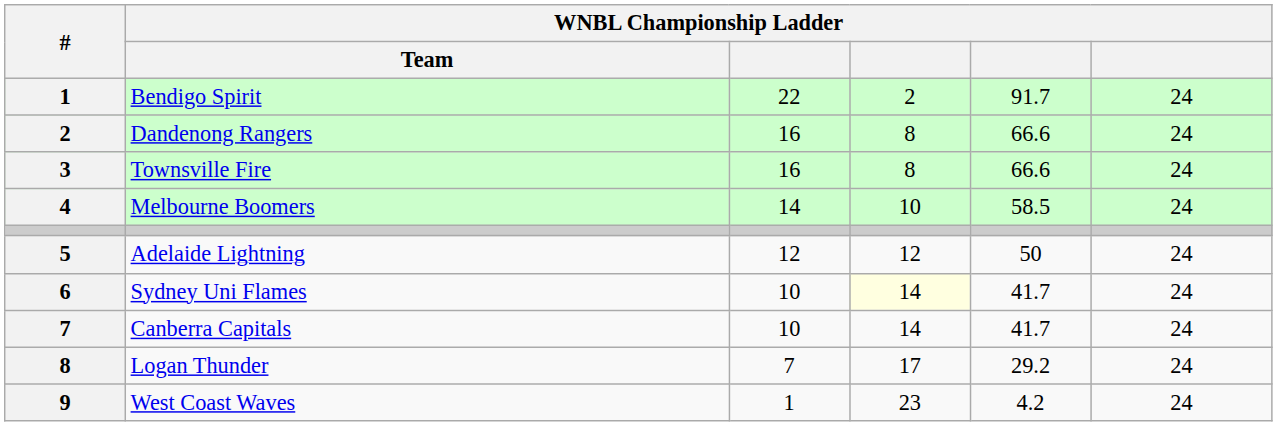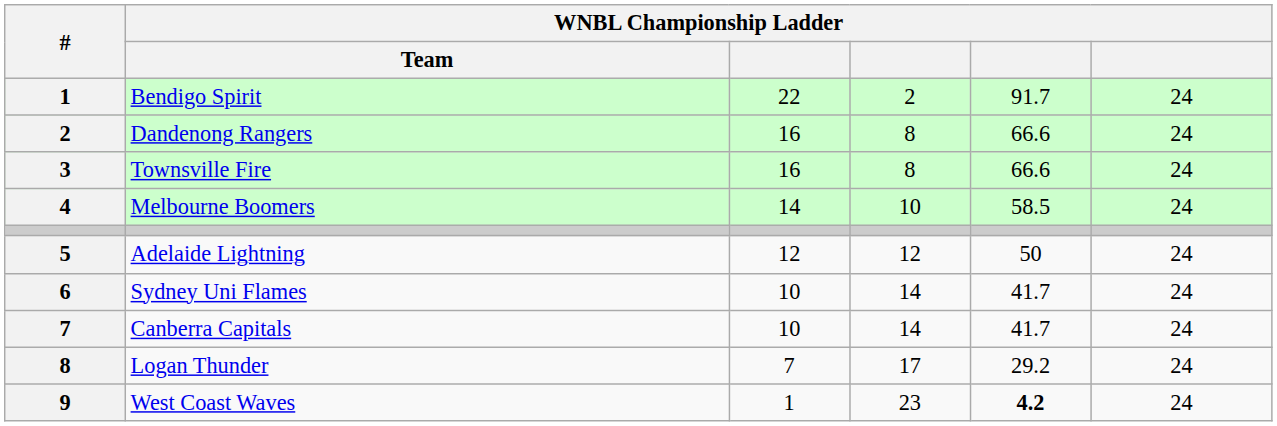(910, 291) lightyellow background -> (910, 291) no background
(1031, 401) normal -> (1031, 401) bold
